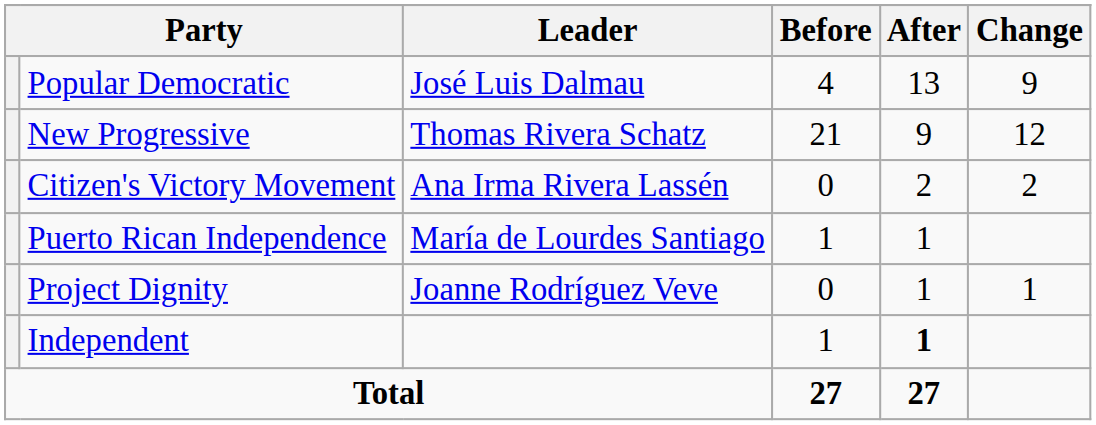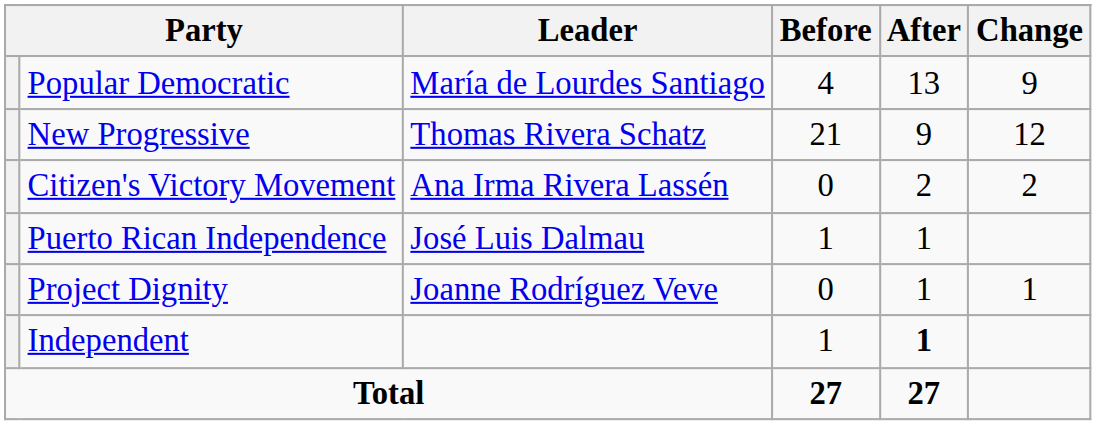(527, 82) José Luis Dalmau -> (588, 82) María de Lourdes Santiago
(588, 237) María de Lourdes Santiago -> (527, 237) José Luis Dalmau
